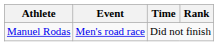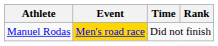(110, 31) no background -> (110, 31) gold background
